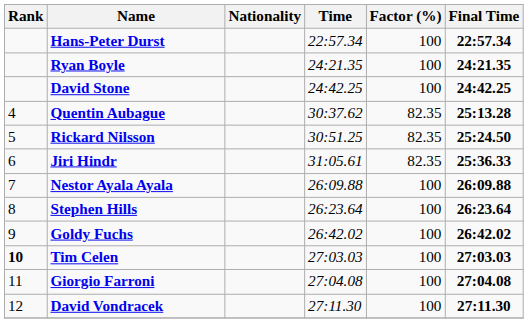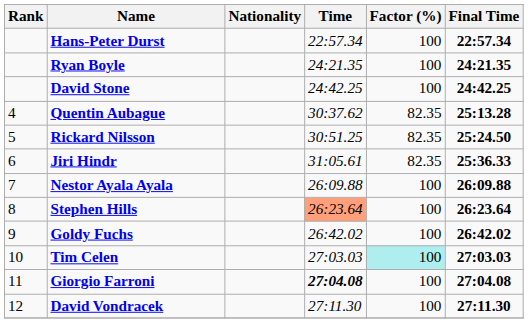(335, 209) no background -> (335, 209) lightsalmon background
(16, 257) bold -> (16, 257) normal
(430, 257) no background -> (430, 257) paleturquoise background
(335, 281) normal -> (335, 281) bold
